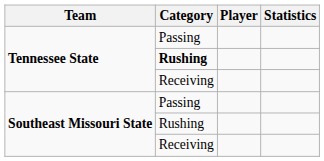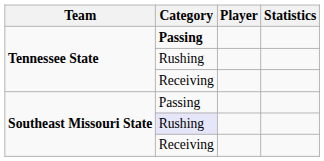(179, 37) normal -> (181, 37) bold
(183, 59) bold -> (181, 59) normal
(181, 123) no background -> (181, 123) lavender background
